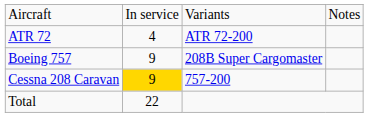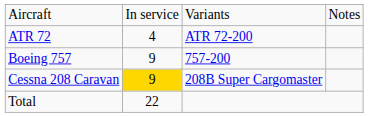(254, 58) 208B Super Cargomaster -> (208, 58) 757-200
(208, 79) 757-200 -> (254, 79) 208B Super Cargomaster
